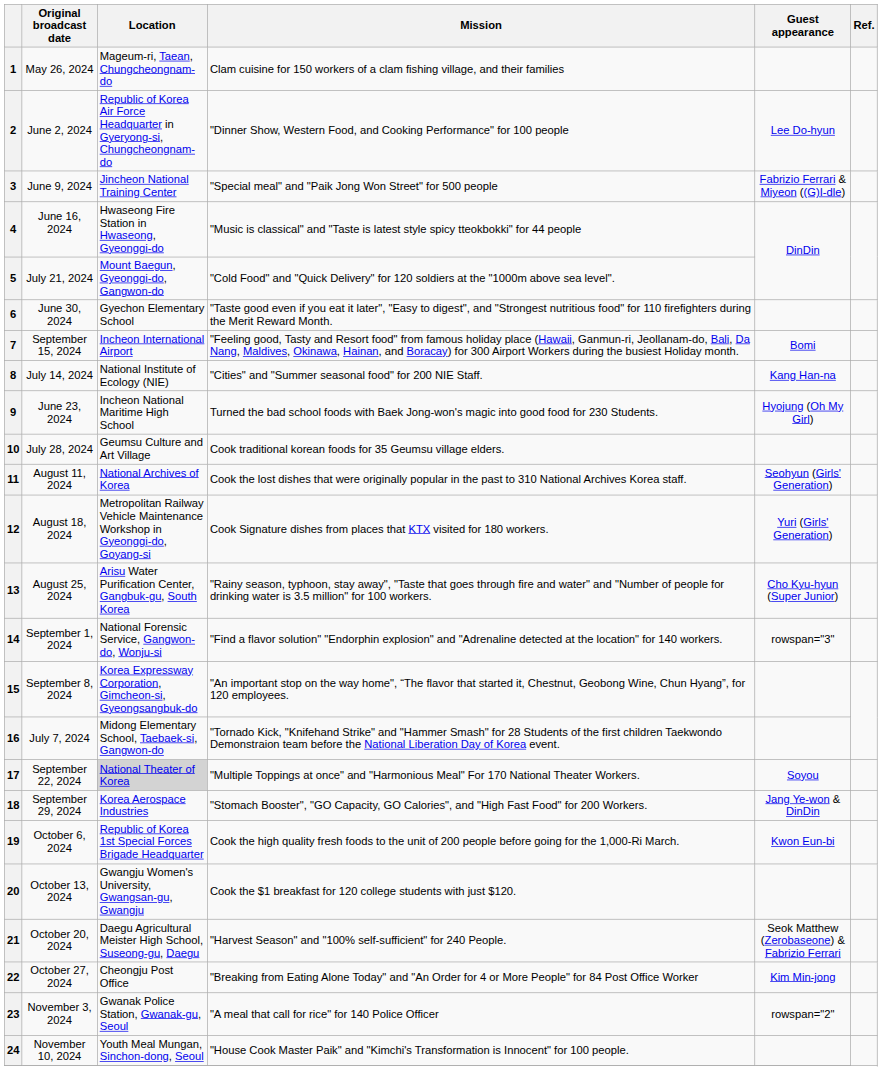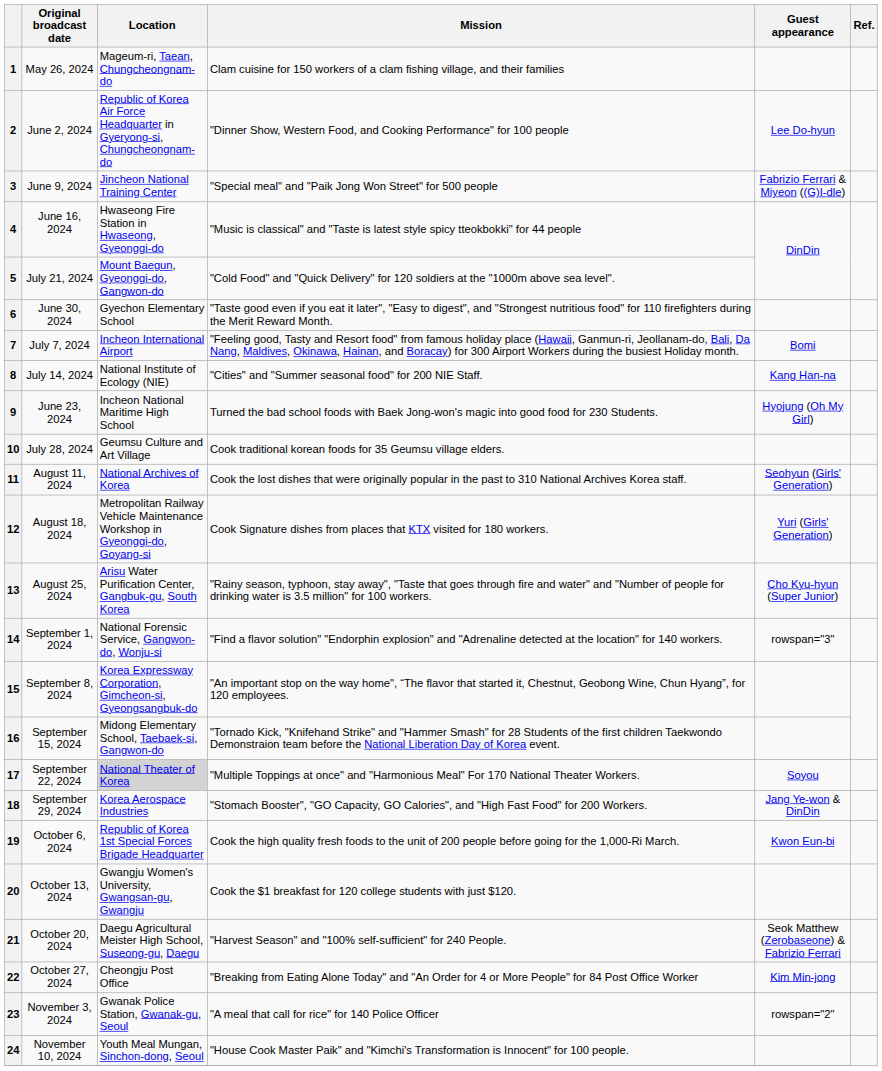(60, 345) September 15, 2024 -> (60, 345) July 7, 2024
(60, 738) July 7, 2024 -> (60, 738) September 15, 2024
